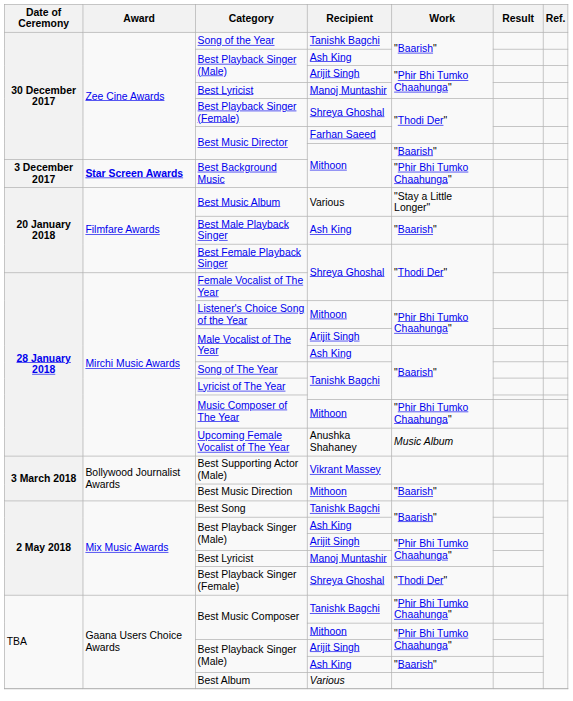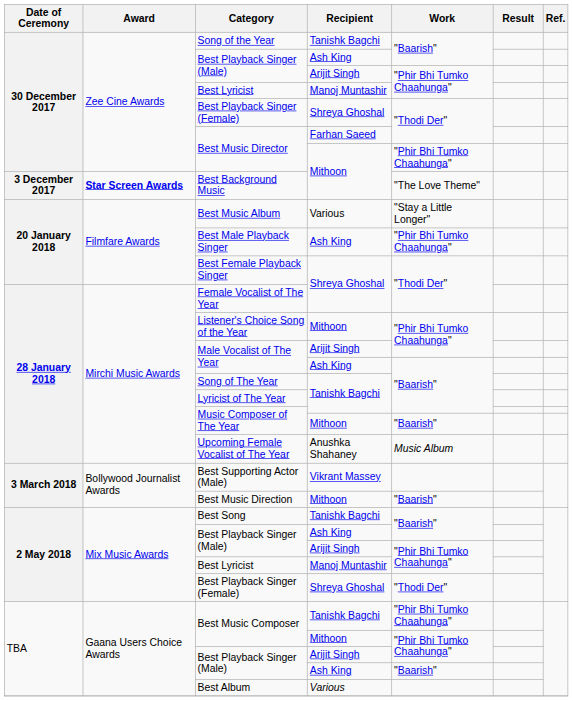(415, 151) "Baarish" -> (431, 157) "Phir Bhi Tumko Chaahunga"
(431, 173) "Phir Bhi Tumko Chaahunga" -> (437, 185) "The Love Theme"
(415, 230) "Baarish" -> (431, 242) "Phir Bhi Tumko Chaahunga"
(431, 413) "Phir Bhi Tumko Chaahunga" -> (415, 423) "Baarish"
